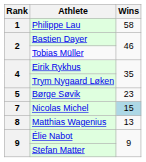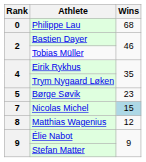(17, 26) 1 -> (17, 26) 0
(129, 26) 58 -> (129, 26) 68
(129, 123) 13 -> (129, 123) 12
